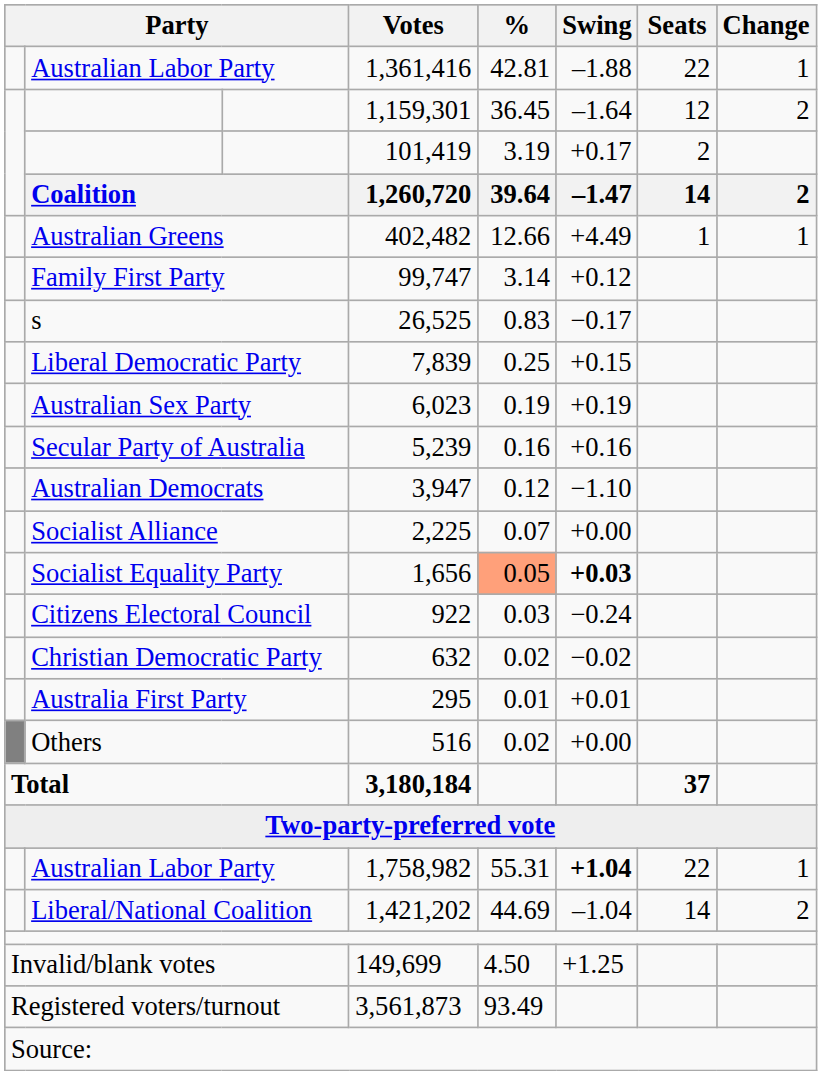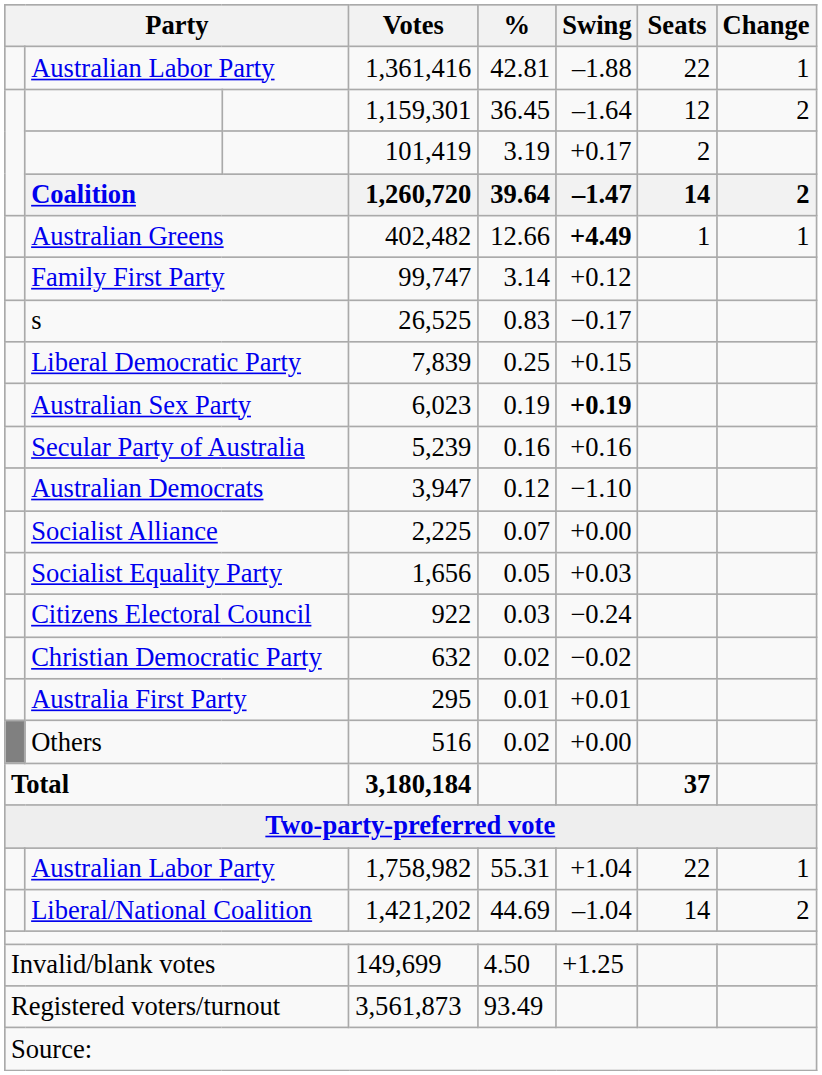(601, 236) normal -> (601, 236) bold
(601, 404) normal -> (601, 404) bold
(527, 573) lightsalmon background -> (527, 573) no background
(601, 573) bold -> (601, 573) normal
(601, 868) bold -> (601, 868) normal
